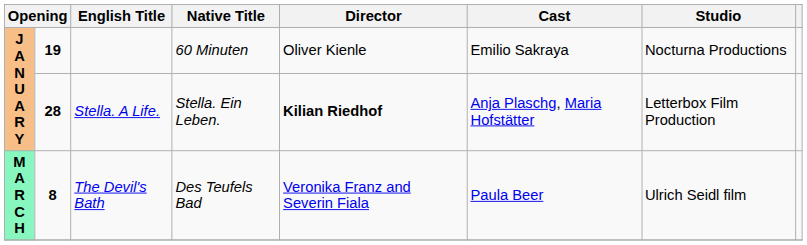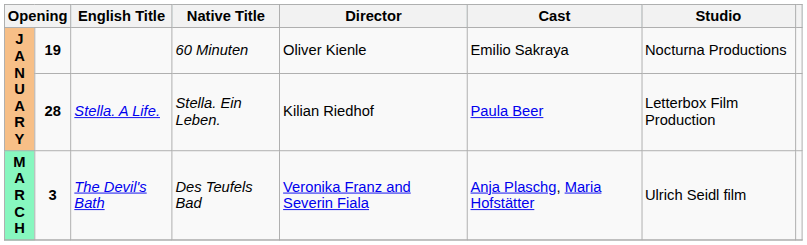(333, 111) bold -> (329, 111) normal
(536, 111) Anja Plaschg, Maria Hofstätter -> (507, 111) Paula Beer
(53, 195) 8 -> (53, 195) 3
(507, 195) Paula Beer -> (536, 195) Anja Plaschg, Maria Hofstätter
